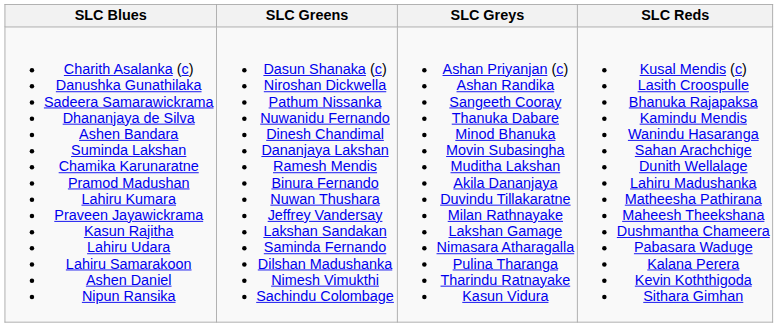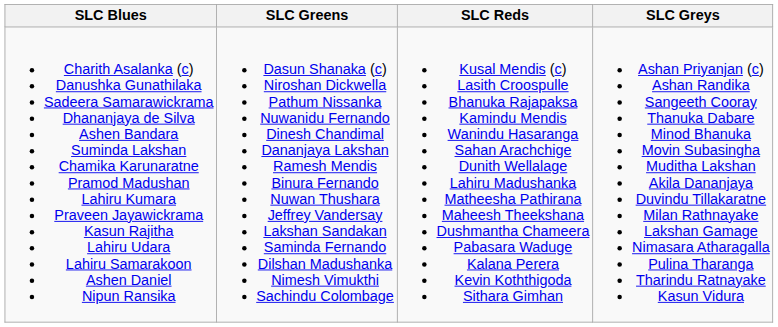columns swapped: (675, 15) <-> (487, 15)
